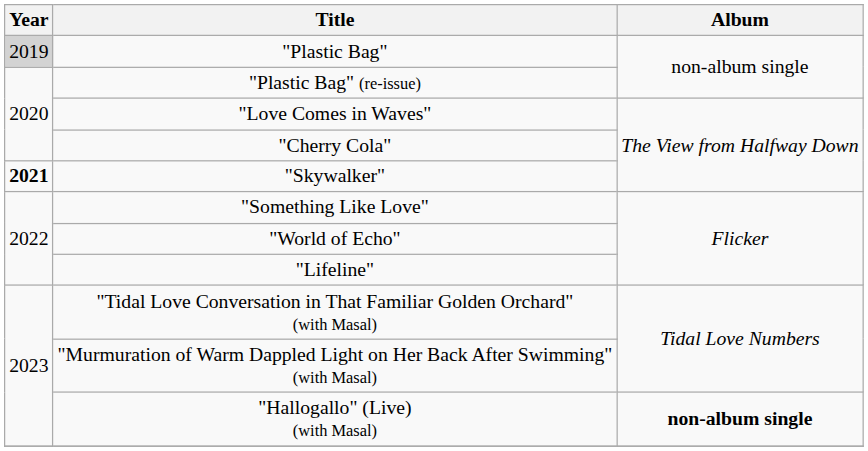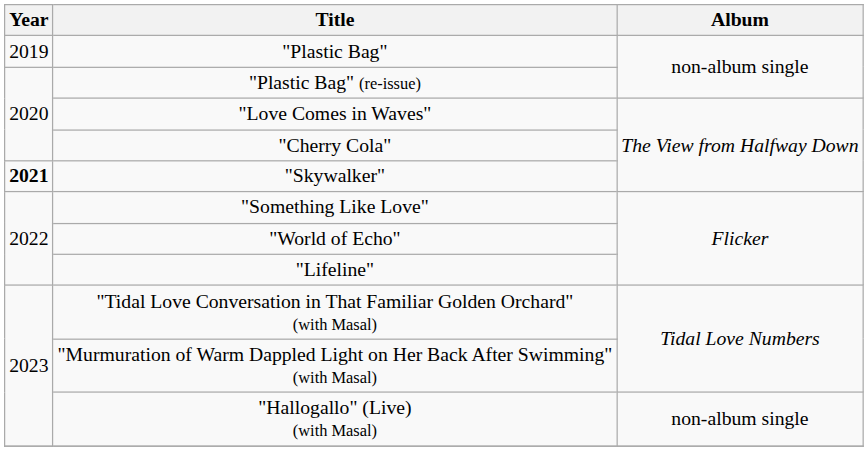(29, 51) lightgrey background -> (29, 51) no background
(740, 418) bold -> (740, 418) normal
